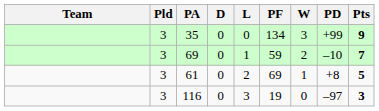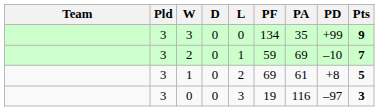columns swapped: (304, 14) <-> (192, 14)
